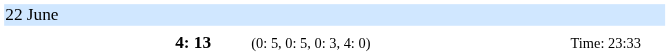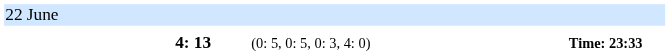(606, 44) normal -> (606, 43) bold
